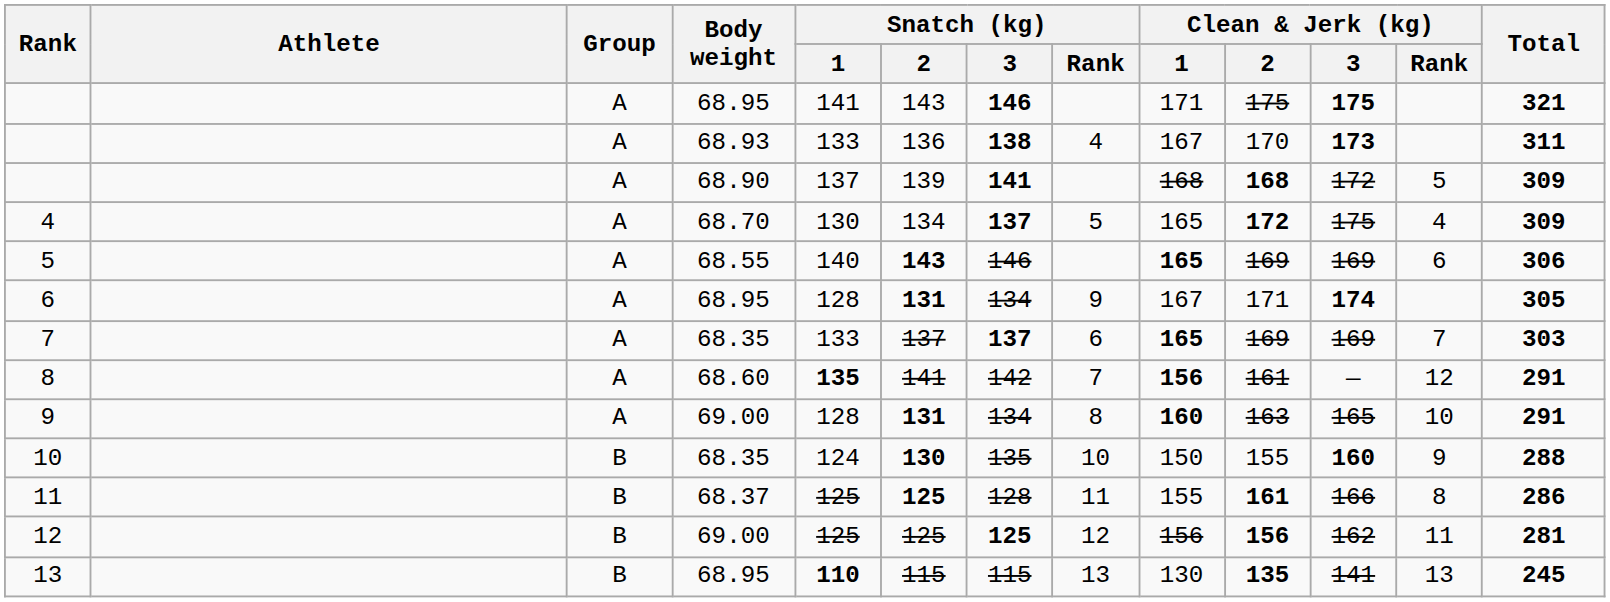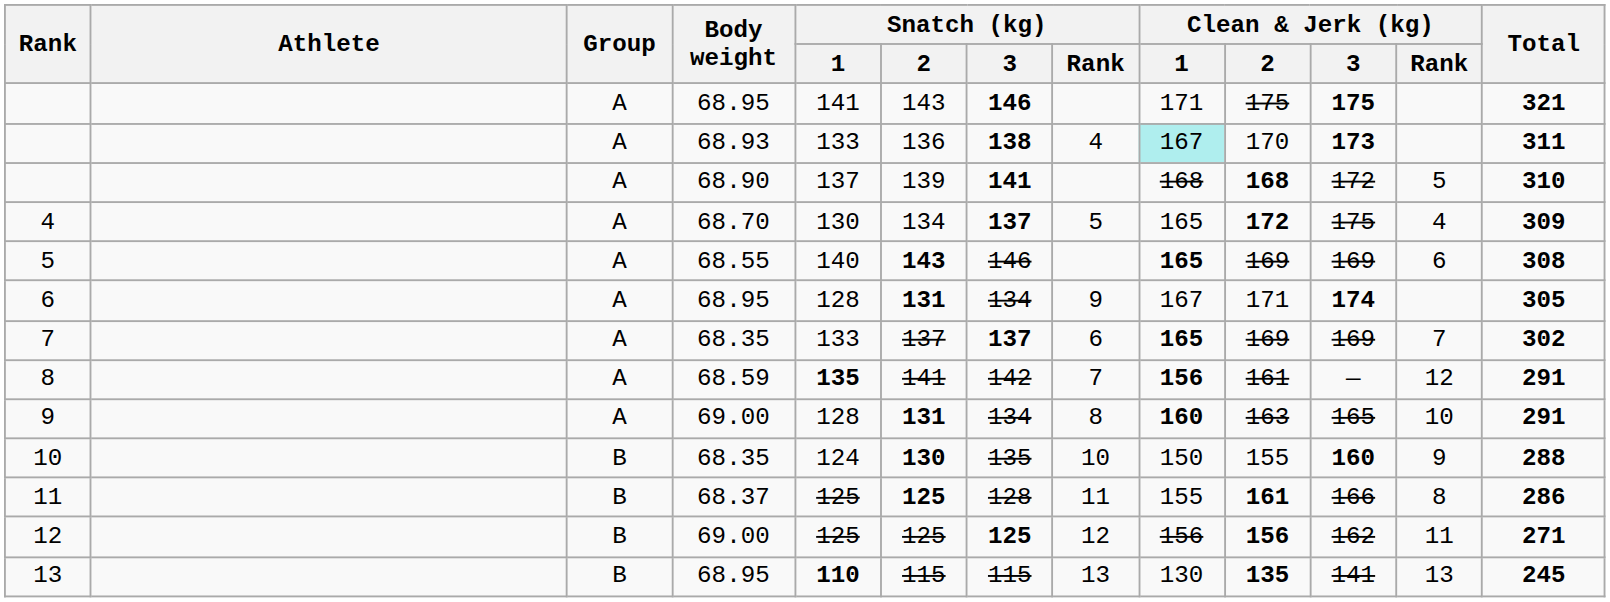(1182, 143) no background -> (1182, 143) paleturquoise background
(1544, 182) 309 -> (1544, 182) 310
(1544, 261) 306 -> (1544, 261) 308
(1544, 340) 303 -> (1544, 340) 302
(733, 379) 68.60 -> (733, 379) 68.59
(1544, 537) 281 -> (1544, 537) 271
